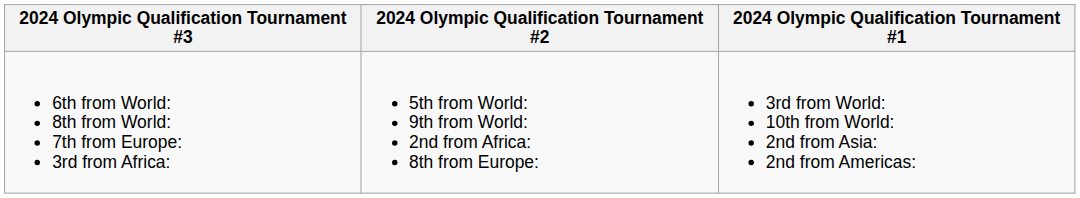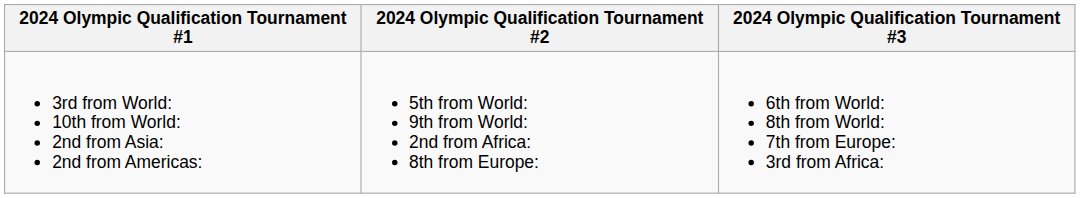columns swapped: (897, 28) <-> (183, 28)
